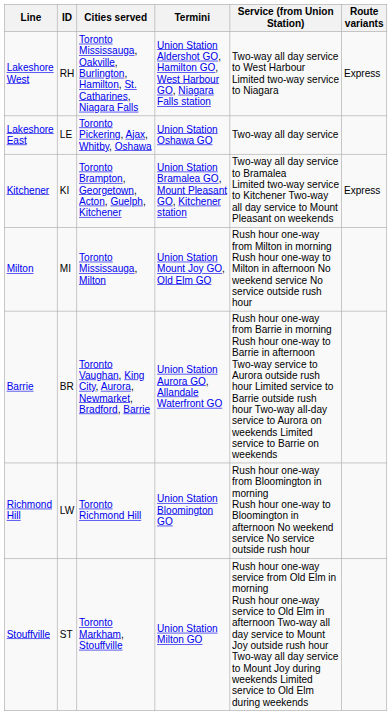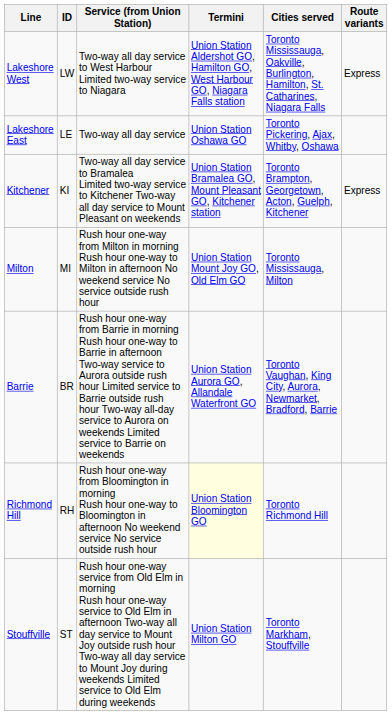columns swapped: (116, 18) <-> (286, 18)
(67, 73) RH -> (67, 73) LW
(67, 510) LW -> (67, 510) RH
(187, 510) no background -> (221, 510) lightyellow background
